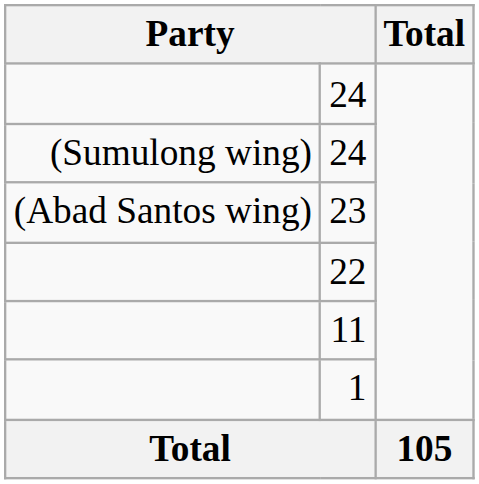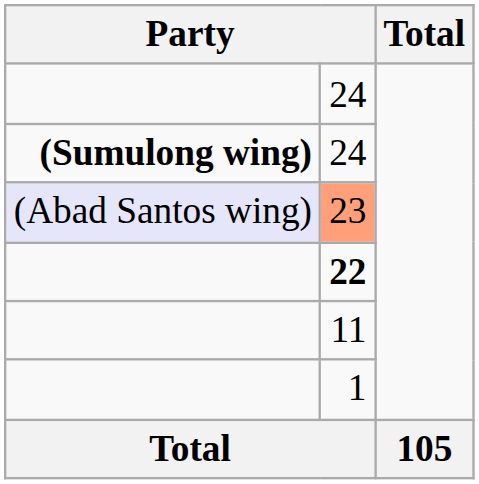(181, 152) normal -> (176, 152) bold
(163, 211) no background -> (163, 211) lavender background
(348, 211) no background -> (348, 211) lightsalmon background
(348, 270) normal -> (348, 270) bold
